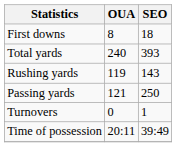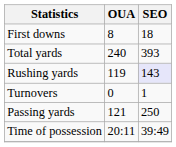(150, 73) no background -> (150, 73) lavender background
rows swapped: (41, 92) <-> (32, 112)
